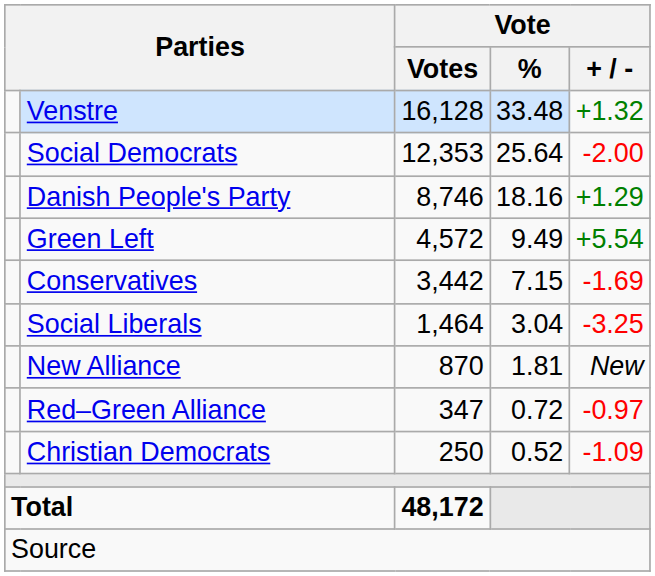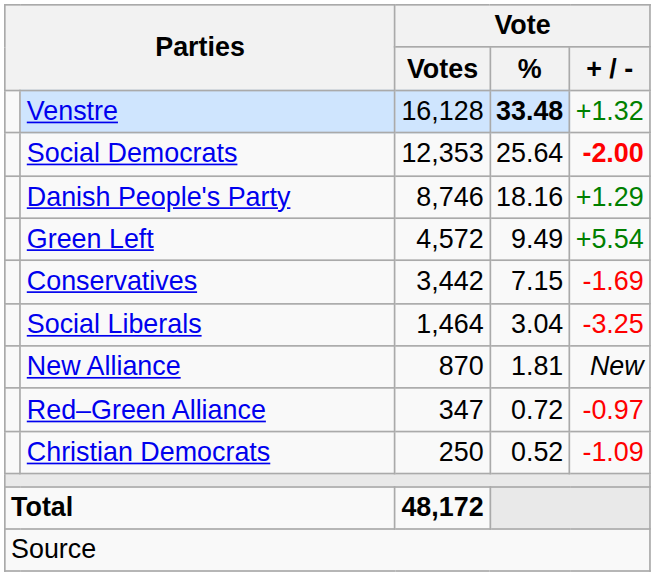(530, 111) normal -> (530, 111) bold
(613, 153) normal -> (613, 153) bold
